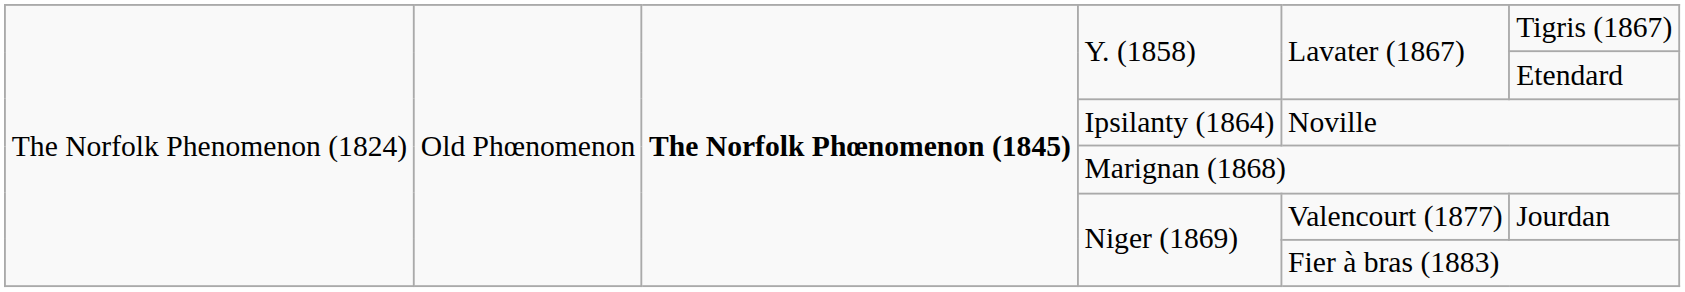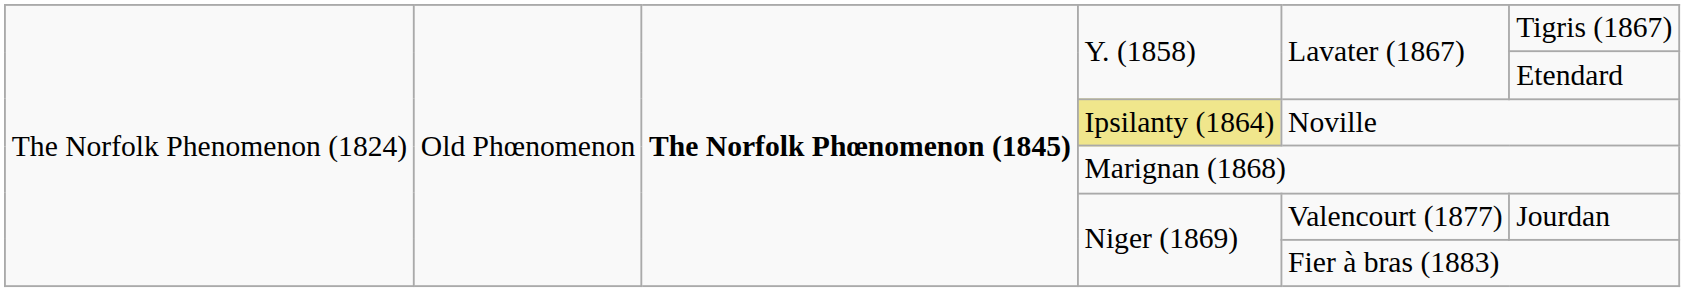(1179, 121) no background -> (1179, 121) khaki background
